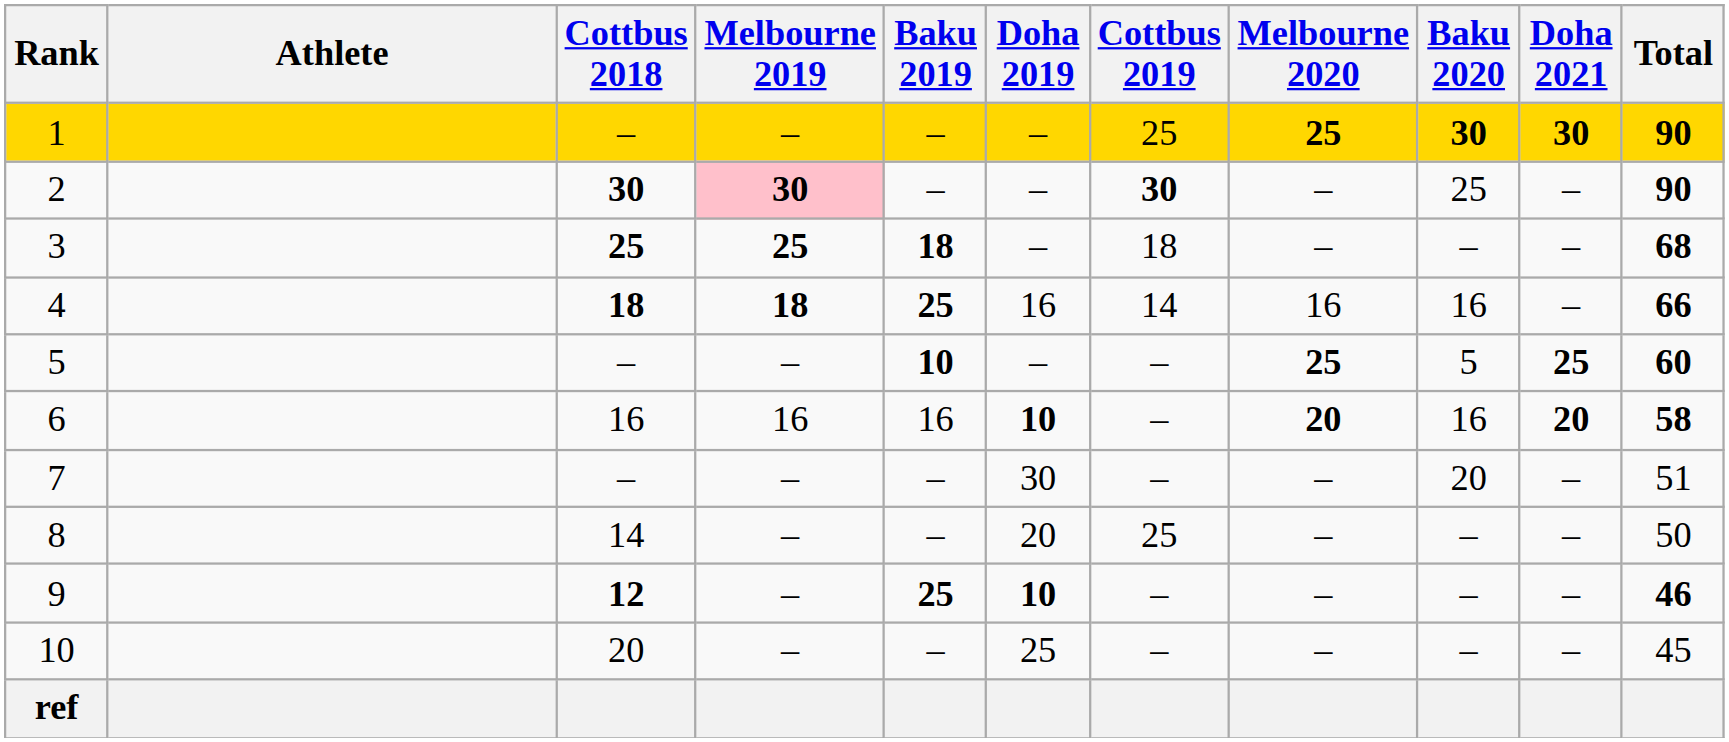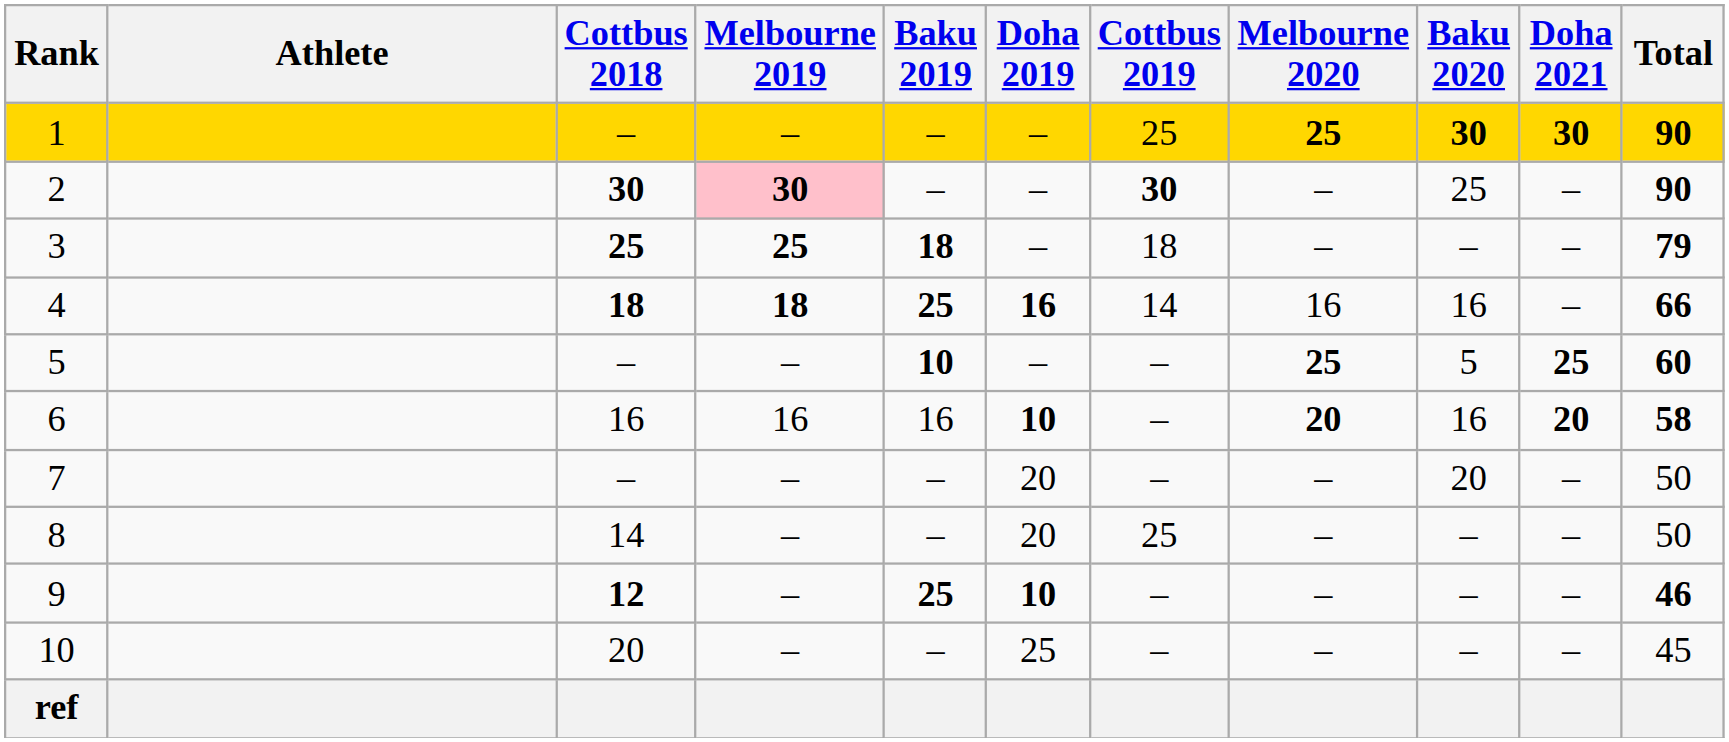(1673, 246) 68 -> (1673, 246) 79
(1038, 304) normal -> (1038, 304) bold
(1038, 477) 30 -> (1038, 477) 20
(1673, 477) 51 -> (1673, 477) 50
